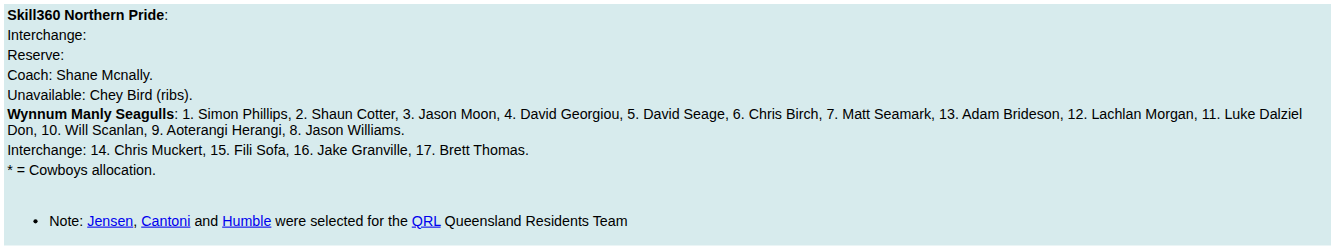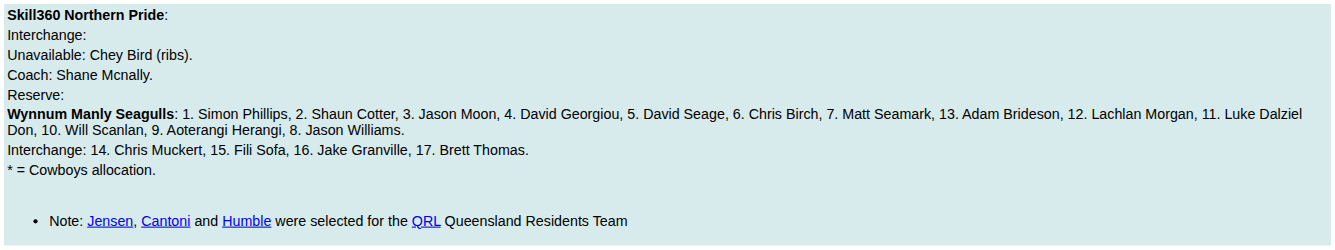(36, 55) Reserve: -> (100, 55) Unavailable: Chey Bird (ribs).
(100, 95) Unavailable: Chey Bird (ribs). -> (36, 95) Reserve:
